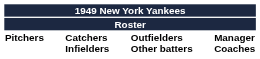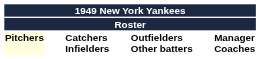(24, 38) no background -> (24, 38) lightyellow background
